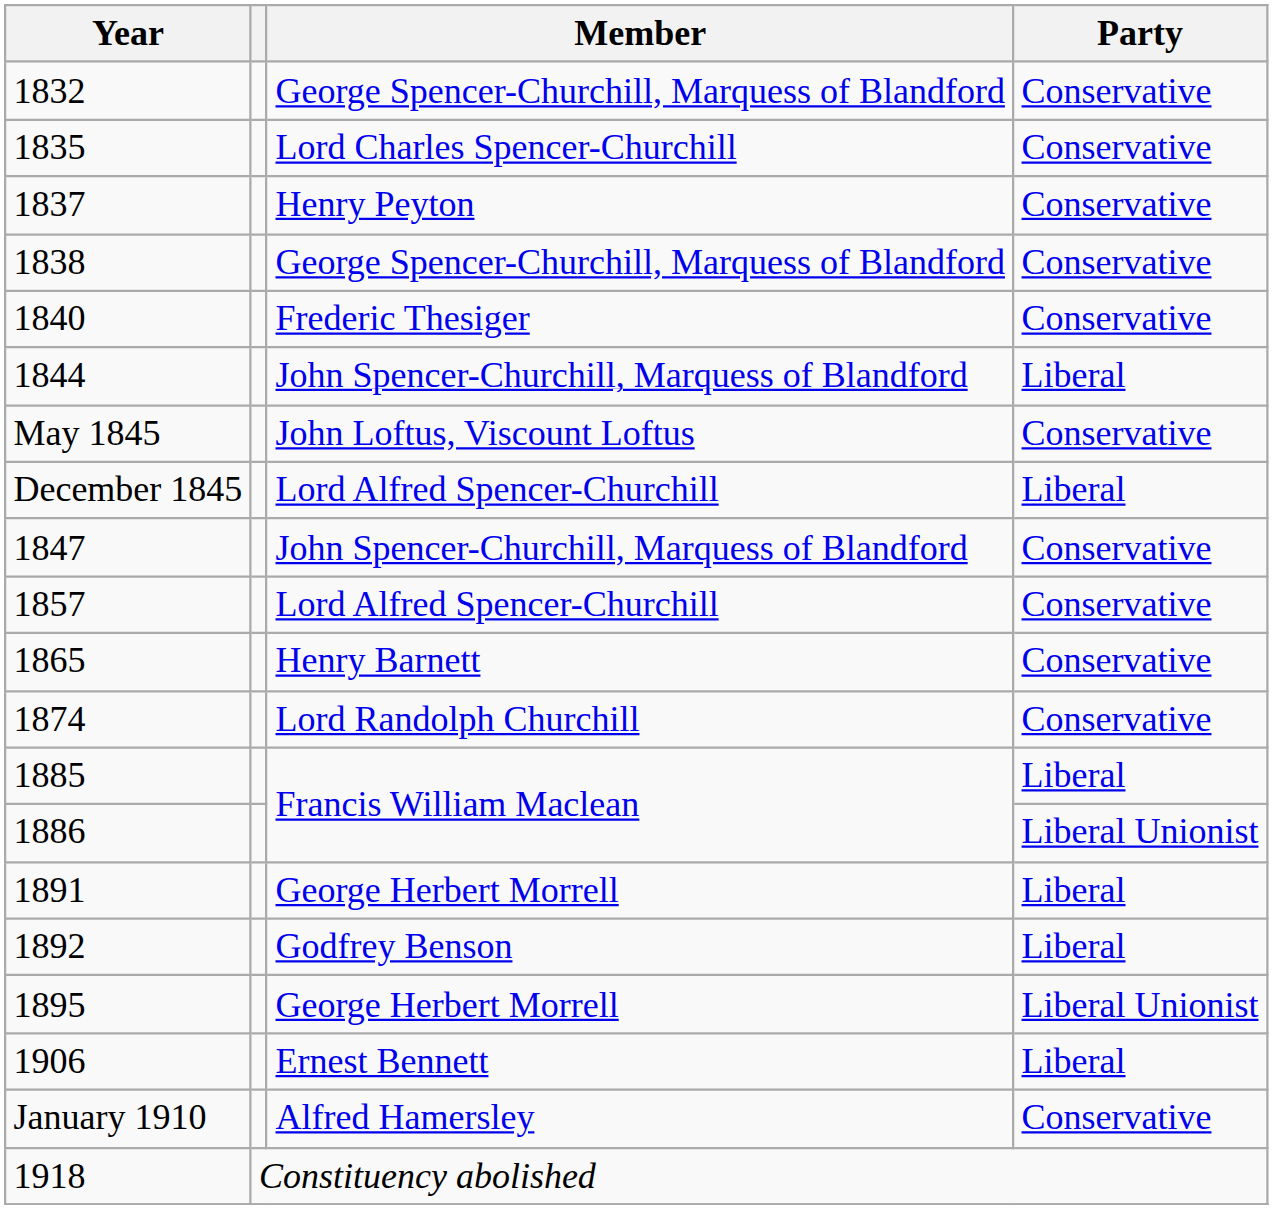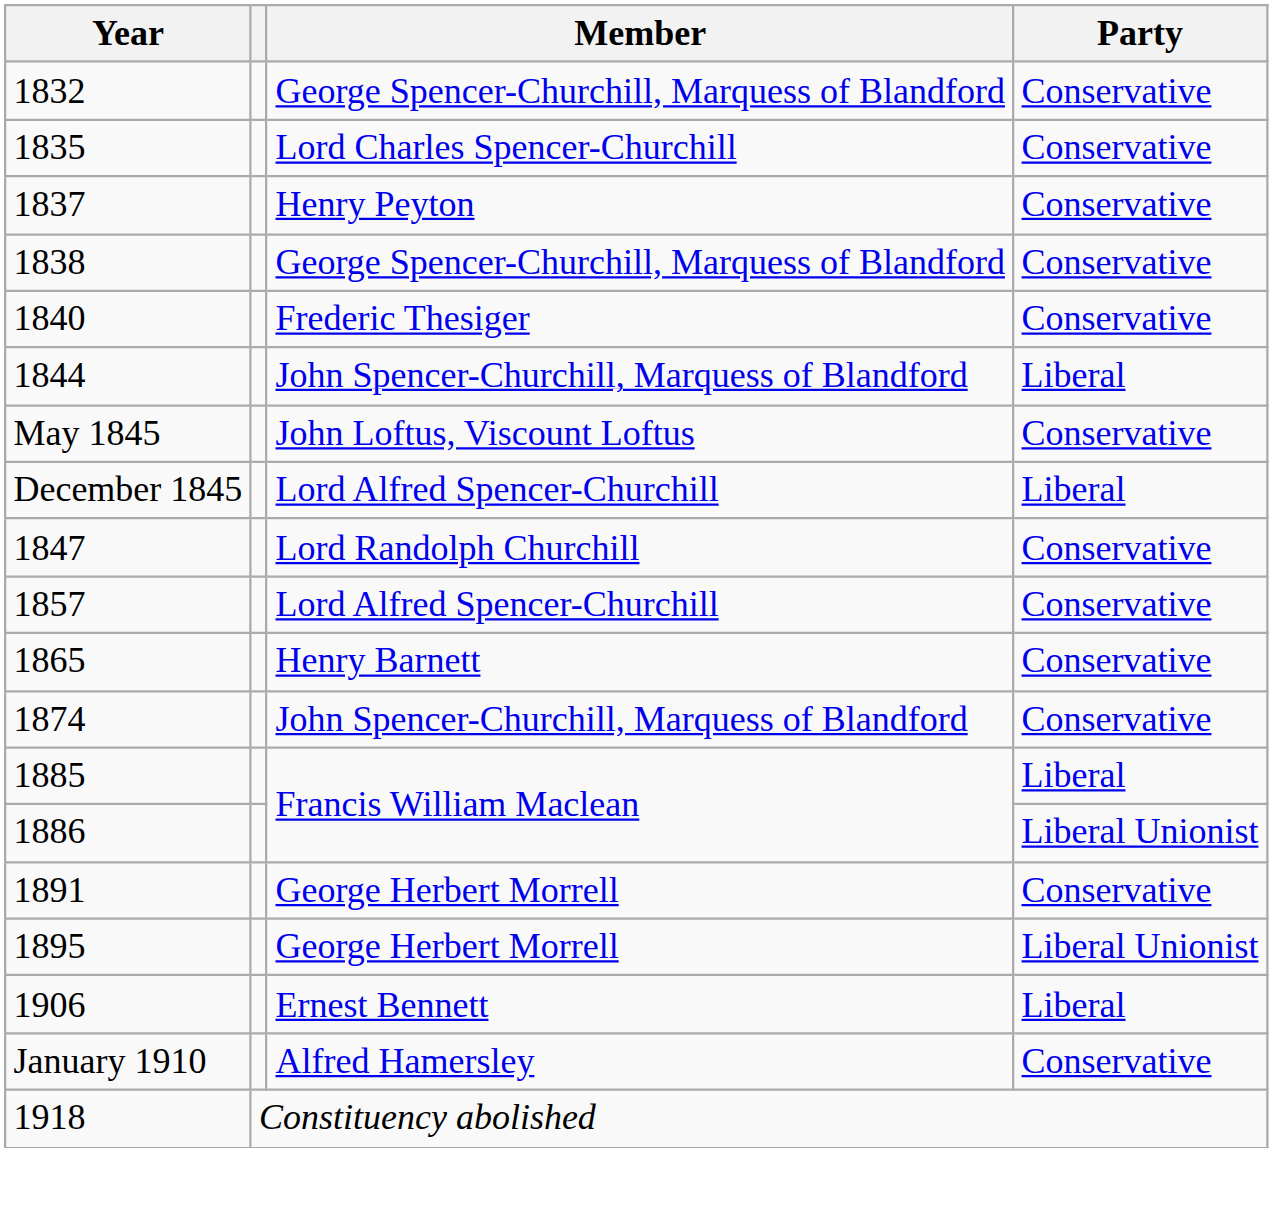(622, 546) John Spencer-Churchill, Marquess of Blandford -> (457, 546) Lord Randolph Churchill
(457, 718) Lord Randolph Churchill -> (622, 718) John Spencer-Churchill, Marquess of Blandford
(1074, 889) Liberal -> (1117, 889) Conservative
- row: (49, 946)
